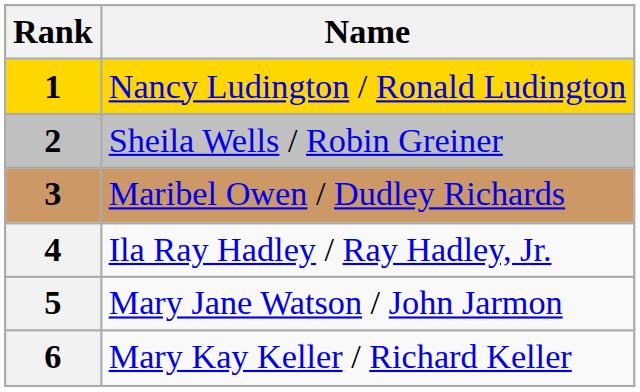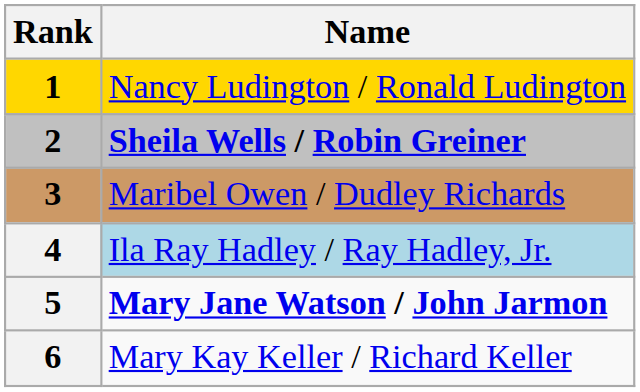(306, 140) normal -> (317, 140) bold
(330, 248) no background -> (330, 248) lightblue background
(336, 303) normal -> (358, 303) bold
